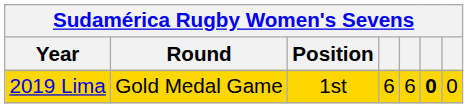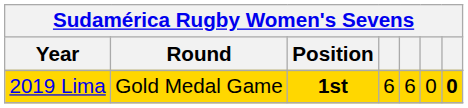(333, 86) normal -> (333, 86) bold
(431, 86) bold -> (431, 86) normal
(452, 86) normal -> (452, 86) bold
